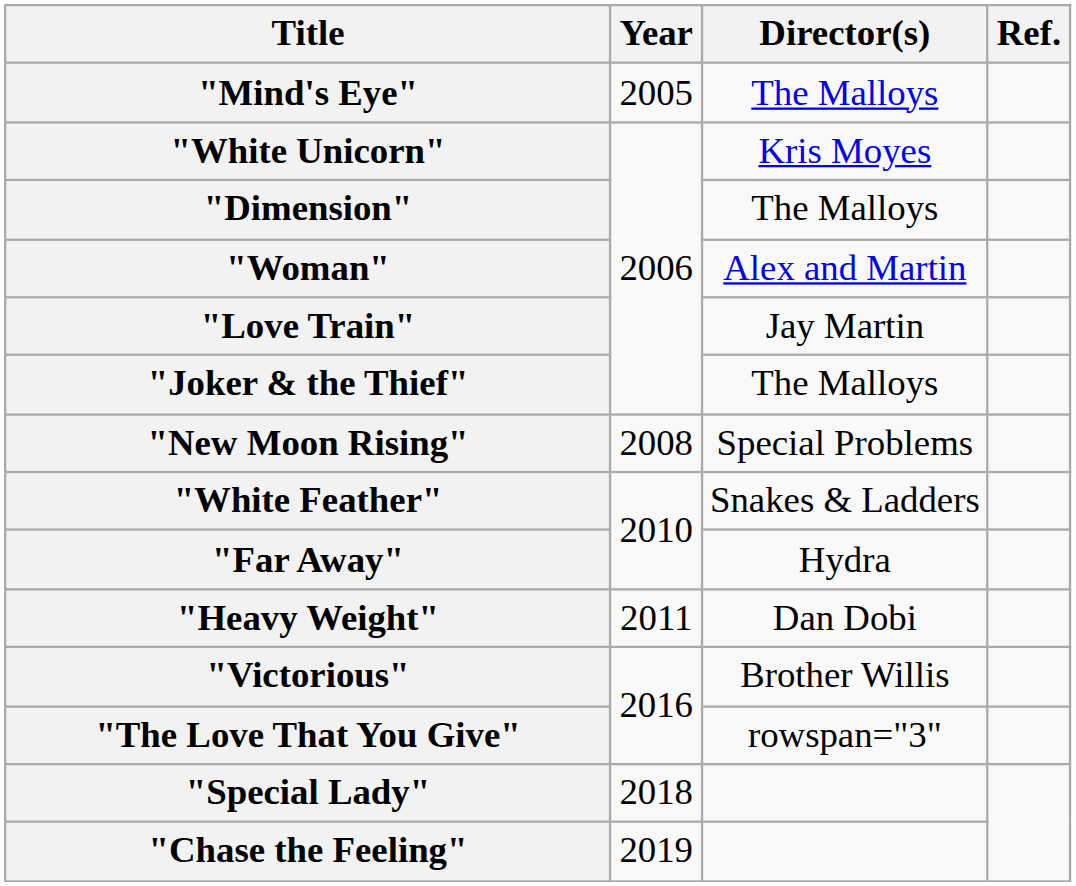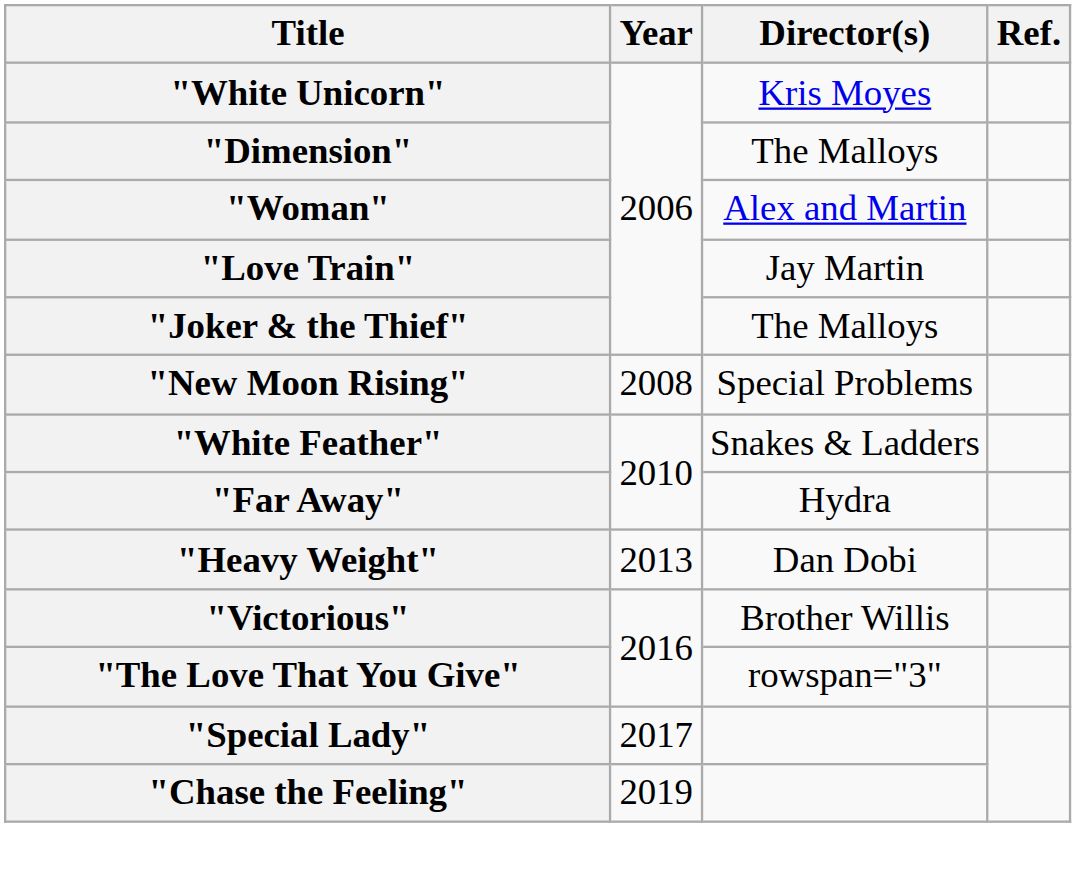- row: (308, 92)
(656, 617) 2011 -> (656, 558) 2013
(656, 792) 2018 -> (656, 734) 2017
